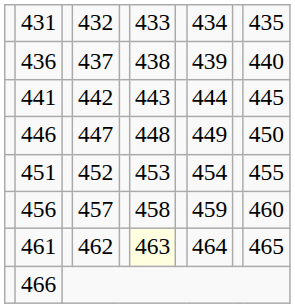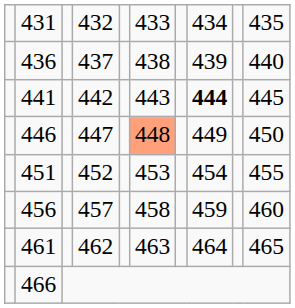(210, 97) normal -> (210, 97) bold
(153, 135) no background -> (153, 135) lightsalmon background
(153, 246) lightyellow background -> (153, 246) no background
